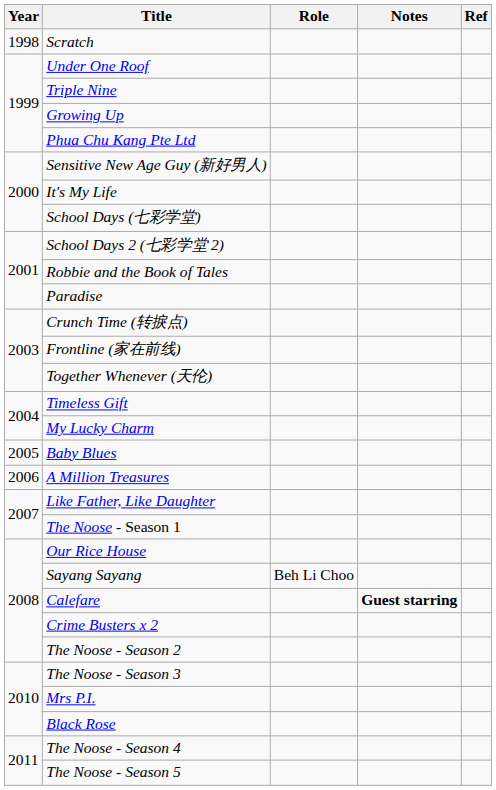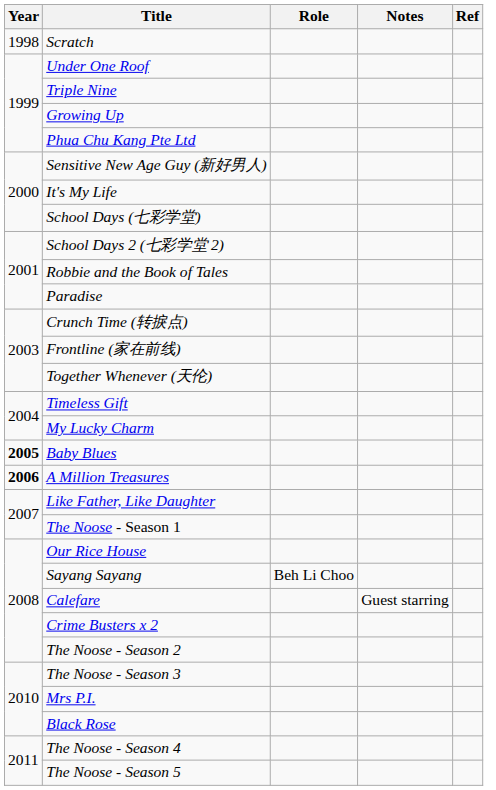(24, 452) normal -> (24, 452) bold
(24, 477) normal -> (24, 477) bold
(409, 600) bold -> (405, 600) normal
